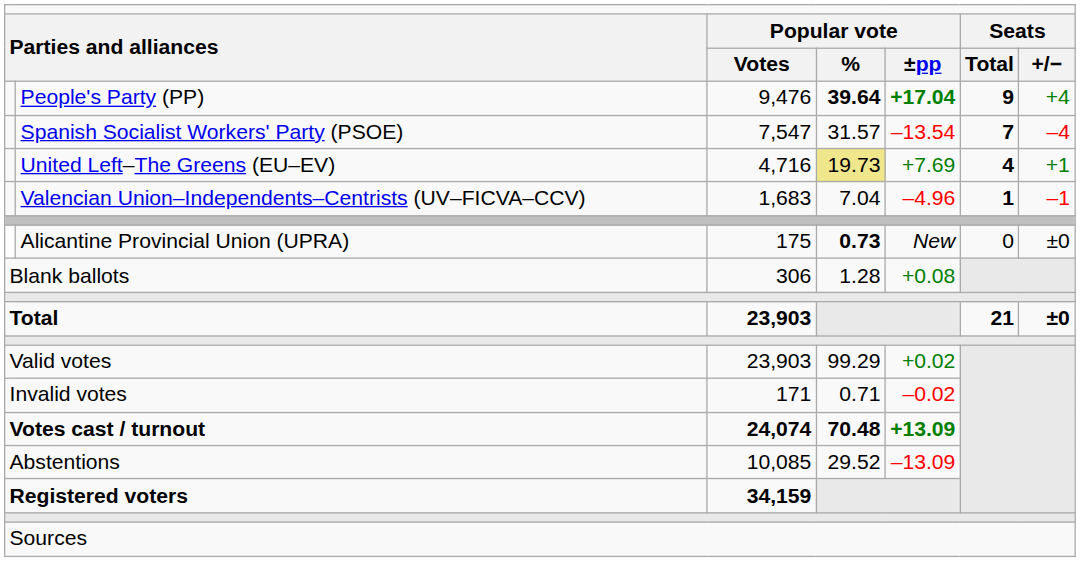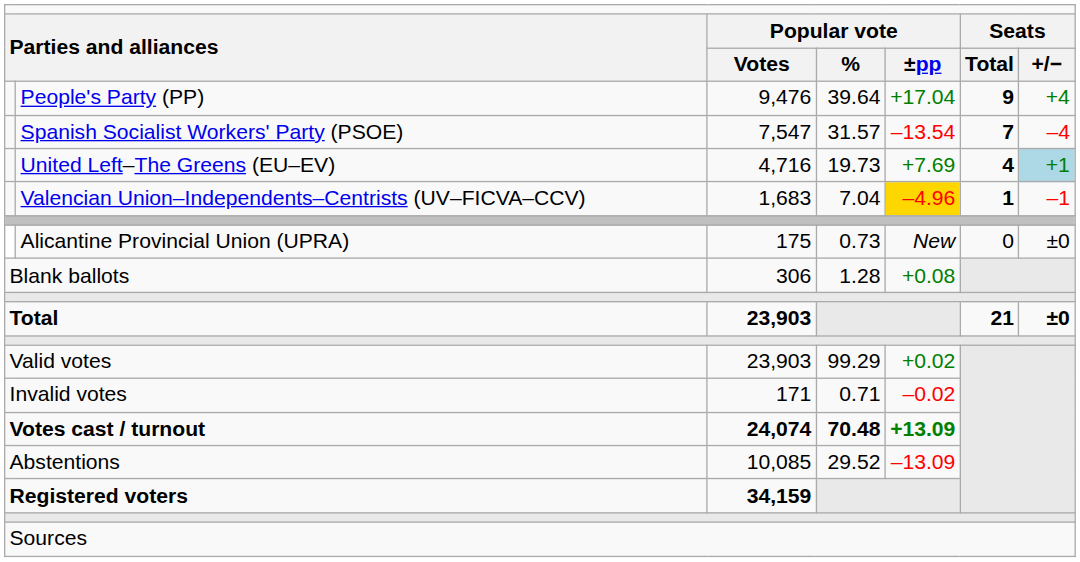(854, 97) bold -> (854, 97) normal
(923, 97) bold -> (923, 97) normal
(854, 164) khaki background -> (854, 164) no background
(1058, 164) no background -> (1058, 164) lightblue background
(929, 198) no background -> (929, 198) gold background
(860, 241) bold -> (860, 241) normal
